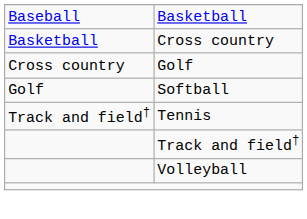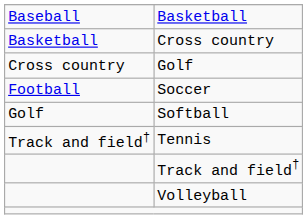+ row: (184, 90)
